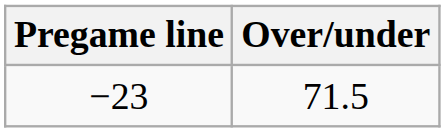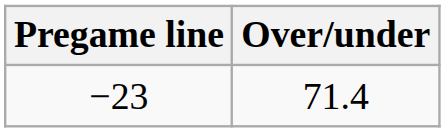(336, 95) 71.5 -> (336, 95) 71.4
